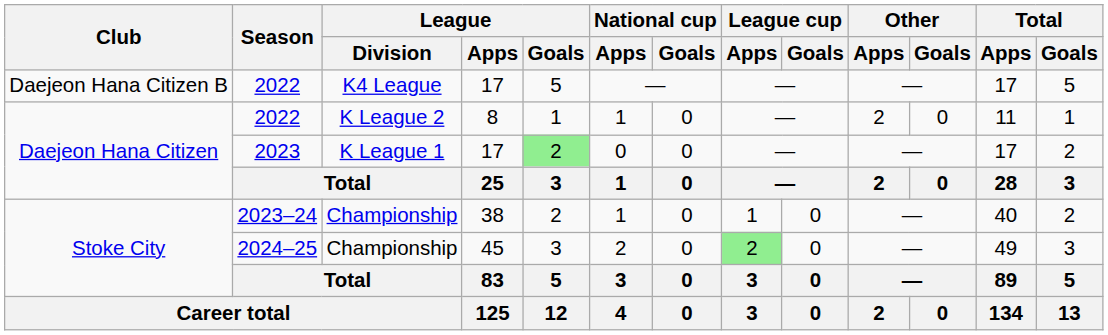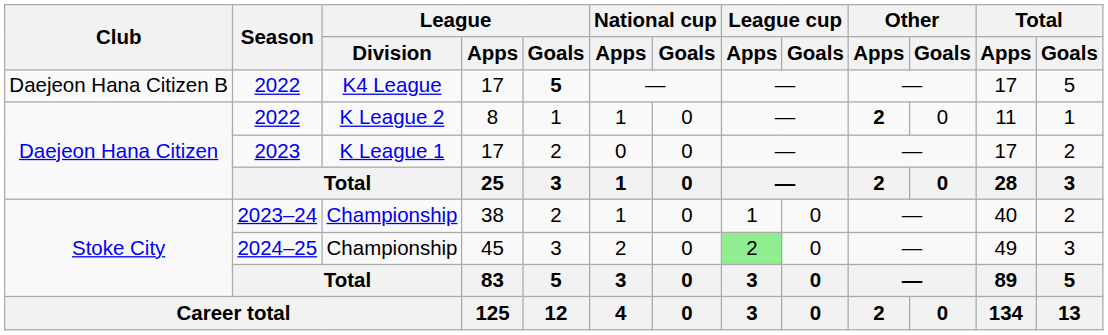(556, 85) normal -> (556, 85) bold
(879, 118) normal -> (879, 118) bold
(556, 150) lightgreen background -> (556, 150) no background
